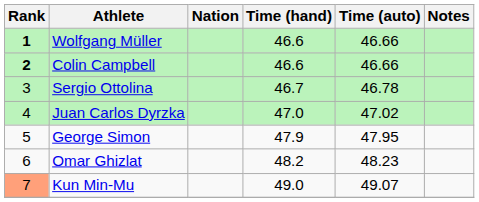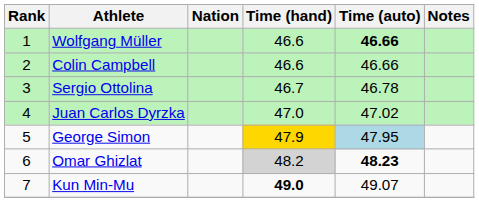(27, 40) bold -> (27, 40) normal
(380, 40) normal -> (380, 40) bold
(27, 64) bold -> (27, 64) normal
(289, 137) no background -> (289, 137) gold background
(380, 137) no background -> (380, 137) lightblue background
(289, 161) no background -> (289, 161) lightgrey background
(380, 161) normal -> (380, 161) bold
(27, 185) lightsalmon background -> (27, 185) no background
(289, 185) normal -> (289, 185) bold
